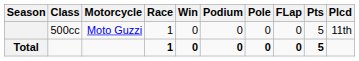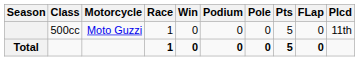columns swapped: (289, 13) <-> (315, 13)
